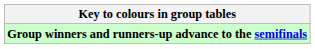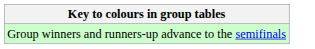(157, 33) bold -> (147, 33) normal
